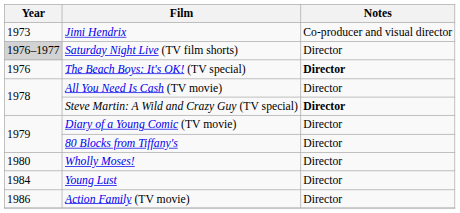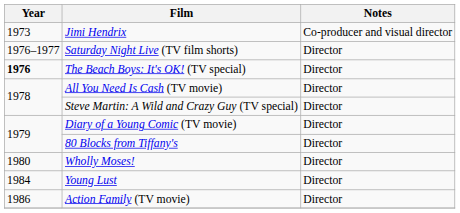(33, 50) lightgrey background -> (33, 50) no background
(19, 69) normal -> (19, 69) bold
(324, 69) bold -> (323, 69) normal
(324, 106) bold -> (323, 106) normal
